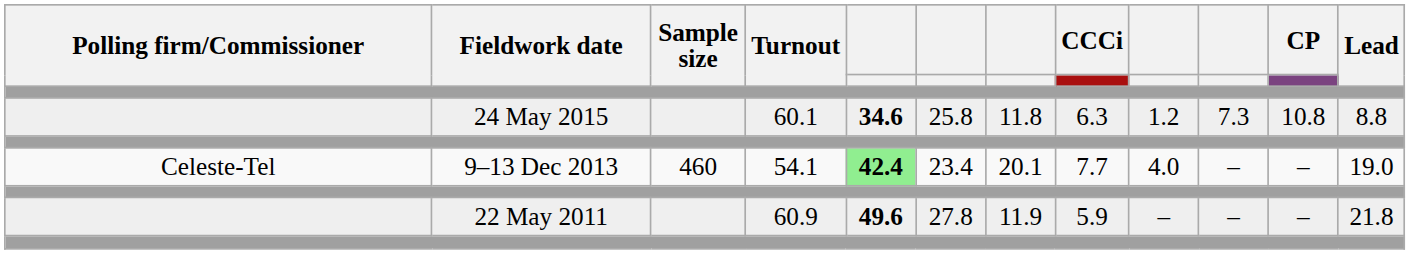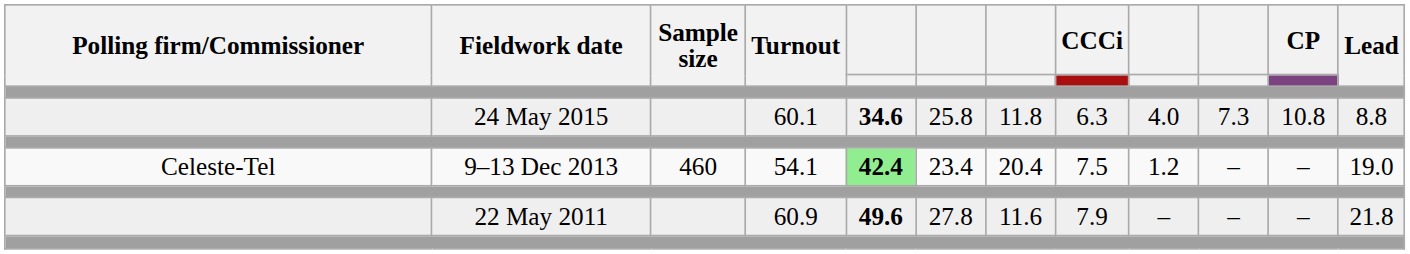(1164, 116) 1.2 -> (1164, 116) 4.0
(1021, 167) 20.1 -> (1021, 167) 20.4
(1092, 167) 7.7 -> (1092, 167) 7.5
(1164, 167) 4.0 -> (1164, 167) 1.2
(1021, 217) 11.9 -> (1021, 217) 11.6
(1092, 217) 5.9 -> (1092, 217) 7.9
